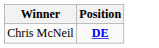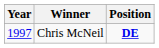+ column: (19, 14)
